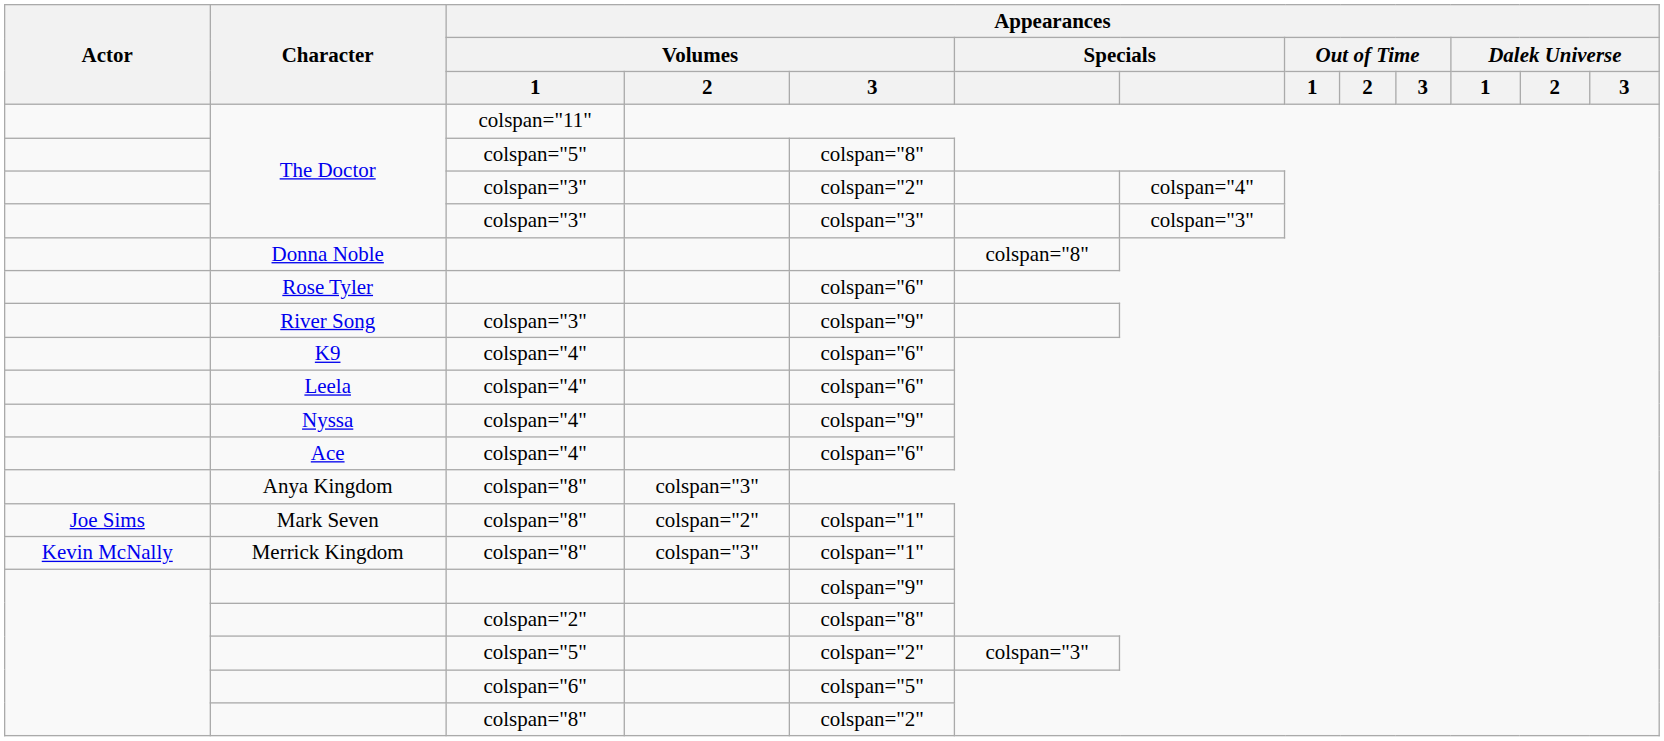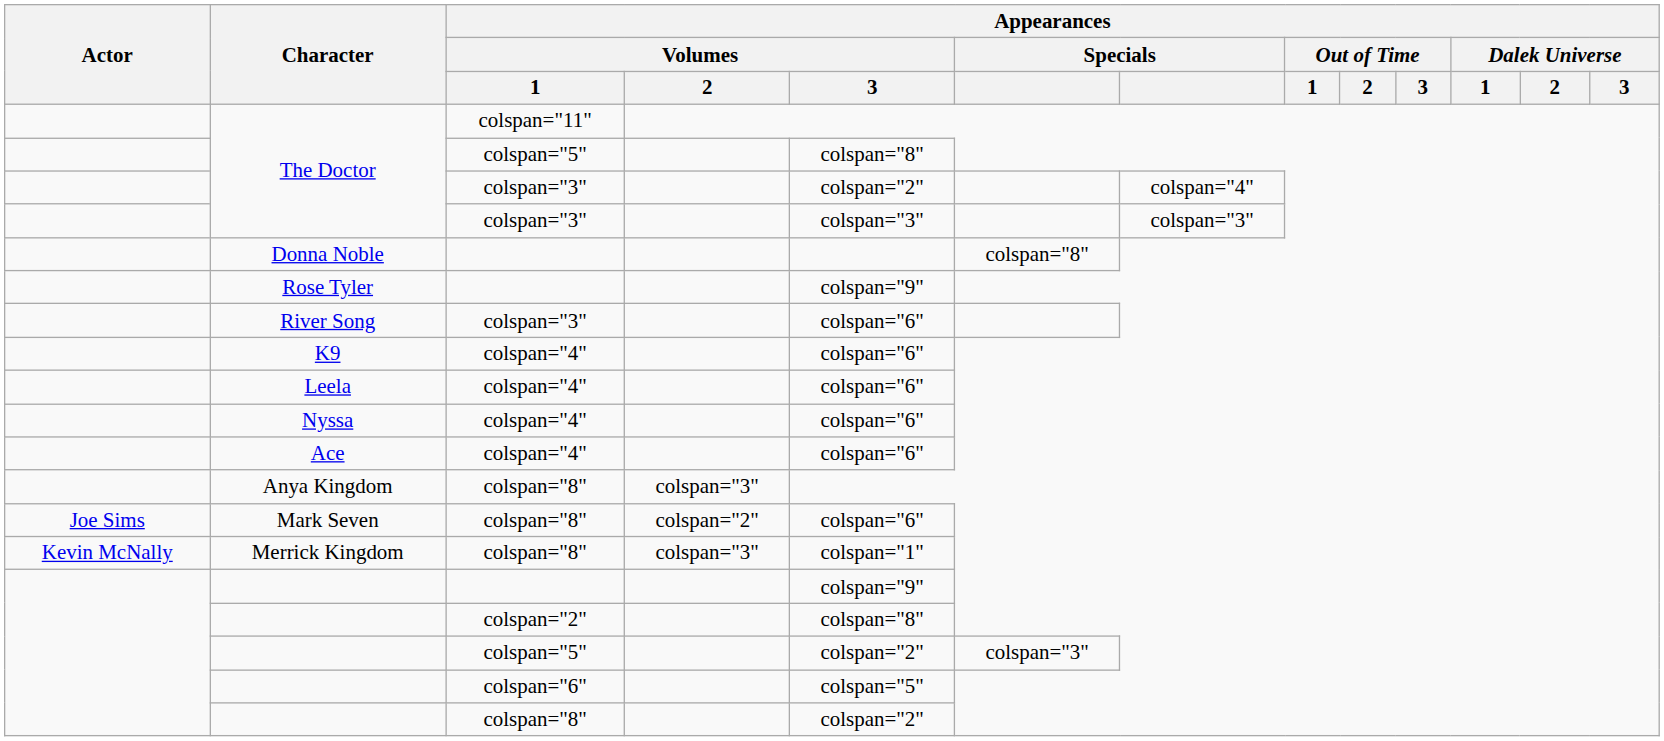(872, 287) colspan="6" -> (872, 287) colspan="9"
(872, 320) colspan="9" -> (872, 320) colspan="6"
(872, 420) colspan="9" -> (872, 420) colspan="6"
(872, 519) colspan="1" -> (872, 519) colspan="6"
